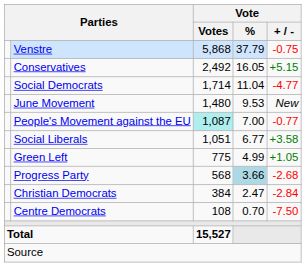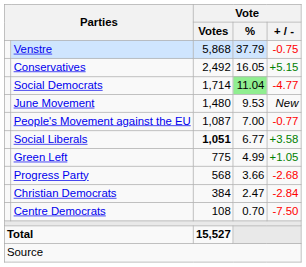(251, 85) no background -> (251, 85) lightgreen background
(216, 121) paleturquoise background -> (216, 121) no background
(216, 139) normal -> (216, 139) bold
(253, 175) lightblue background -> (253, 175) no background
